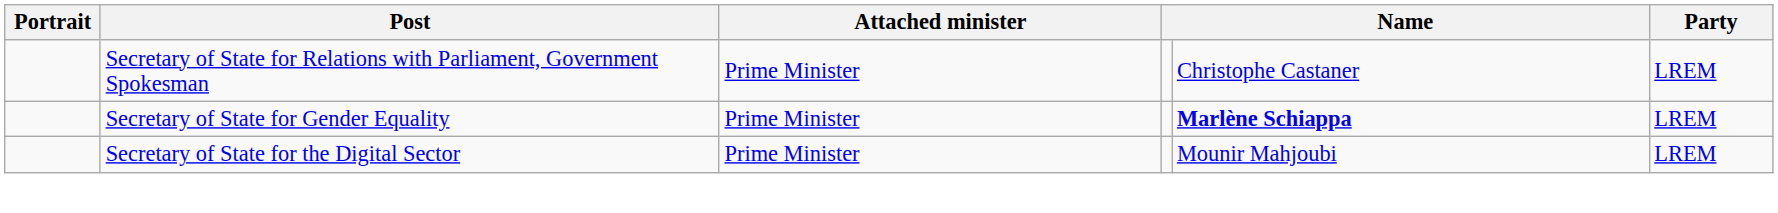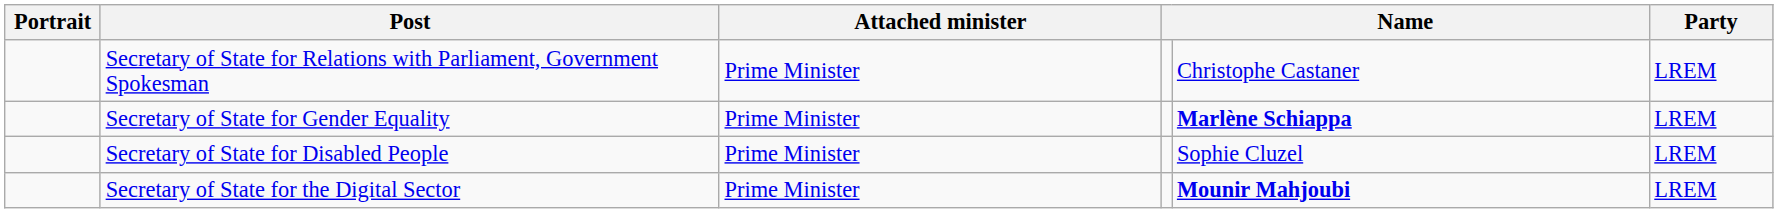+ row: (277, 154)
(1257, 154) normal -> (1264, 189) bold
